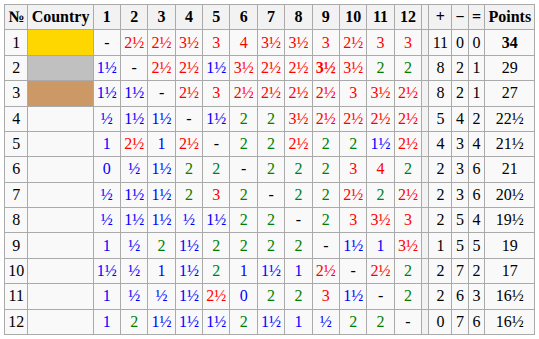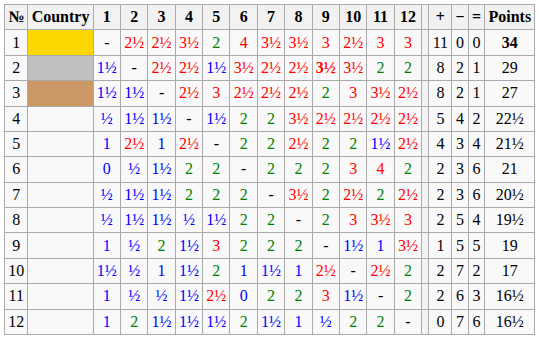(216, 42) 3 -> (216, 42) 2
(326, 93) 2½ -> (326, 93) 2
(216, 194) 3 -> (216, 194) 2
(298, 194) 2 -> (298, 194) 3½
(216, 245) 2 -> (216, 245) 3
